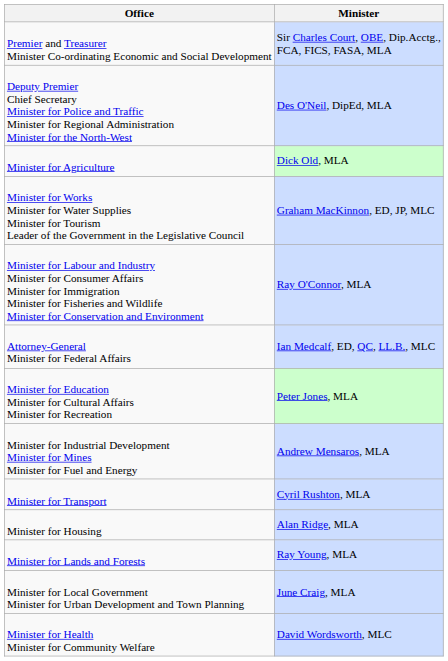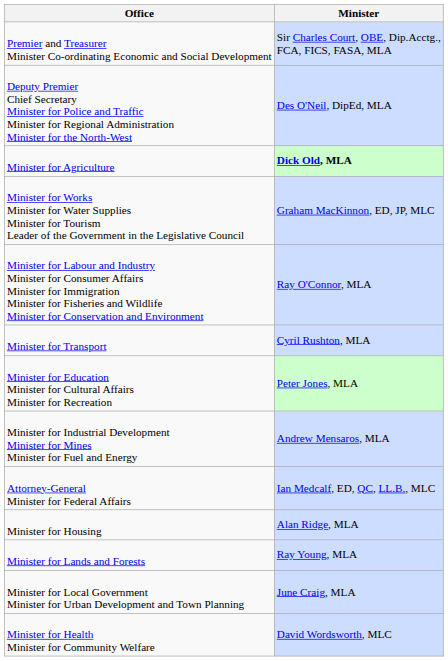(313, 161) normal -> (314, 161) bold
rows swapped: (69, 353) <-> (57, 500)
